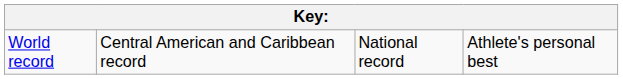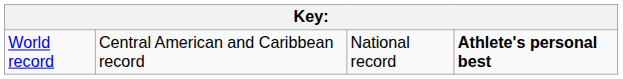(531, 52) normal -> (528, 52) bold
